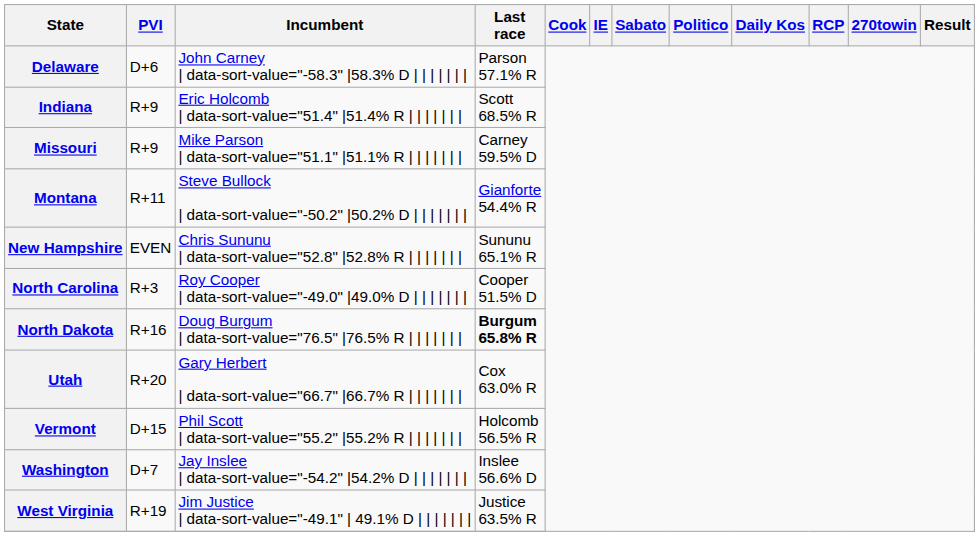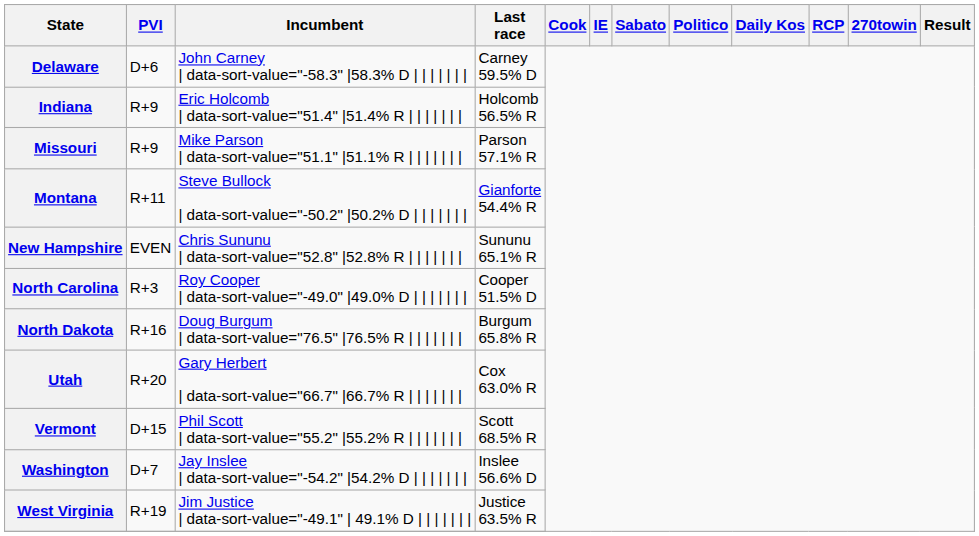(508, 67) Parson 57.1% R -> (508, 67) Carney 59.5% D
(508, 108) Scott 68.5% R -> (508, 108) Holcomb 56.5% R
(508, 149) Carney 59.5% D -> (508, 149) Parson 57.1% R
(508, 330) bold -> (508, 330) normal
(508, 429) Holcomb 56.5% R -> (508, 429) Scott 68.5% R
